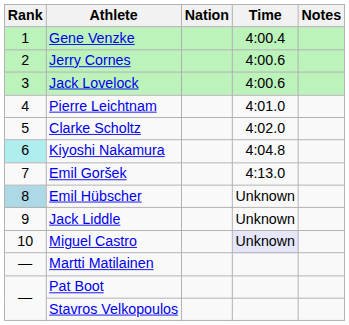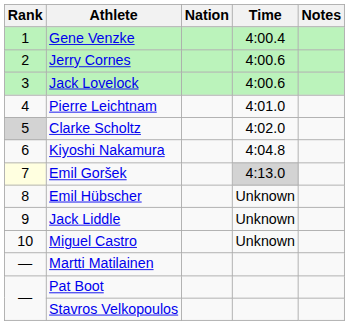(25, 128) no background -> (25, 128) lightgrey background
(25, 151) paleturquoise background -> (25, 151) no background
(25, 173) no background -> (25, 173) lightyellow background
(265, 173) no background -> (265, 173) lightgrey background
(25, 196) lightblue background -> (25, 196) no background
(265, 241) lavender background -> (265, 241) no background
